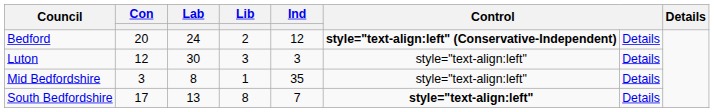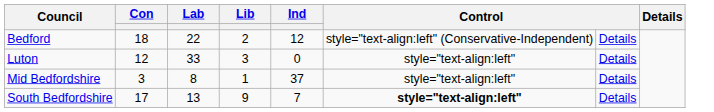(141, 39) 20 -> (141, 39) 18
(193, 39) 24 -> (193, 39) 22
(471, 39) bold -> (460, 39) normal
(193, 59) 30 -> (193, 59) 33
(297, 59) 3 -> (297, 59) 0
(297, 78) 35 -> (297, 78) 37
(245, 98) 8 -> (245, 98) 9
